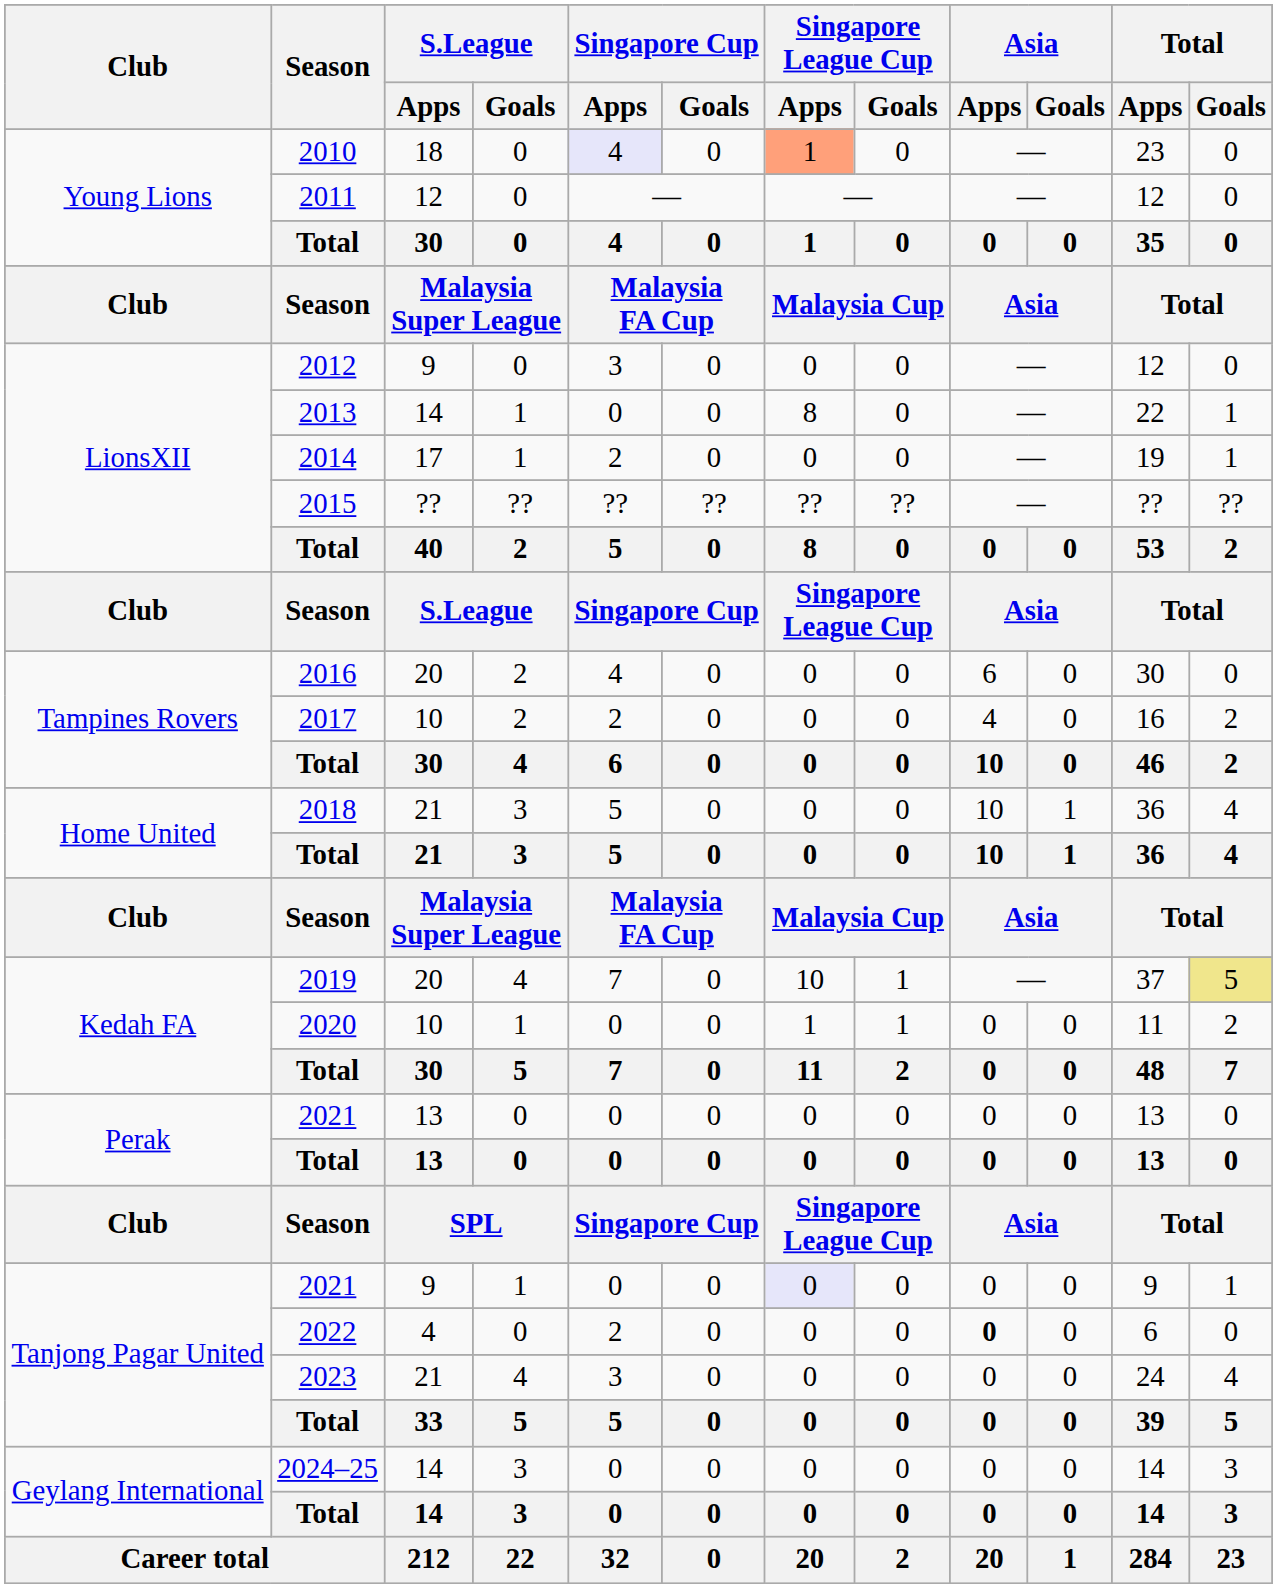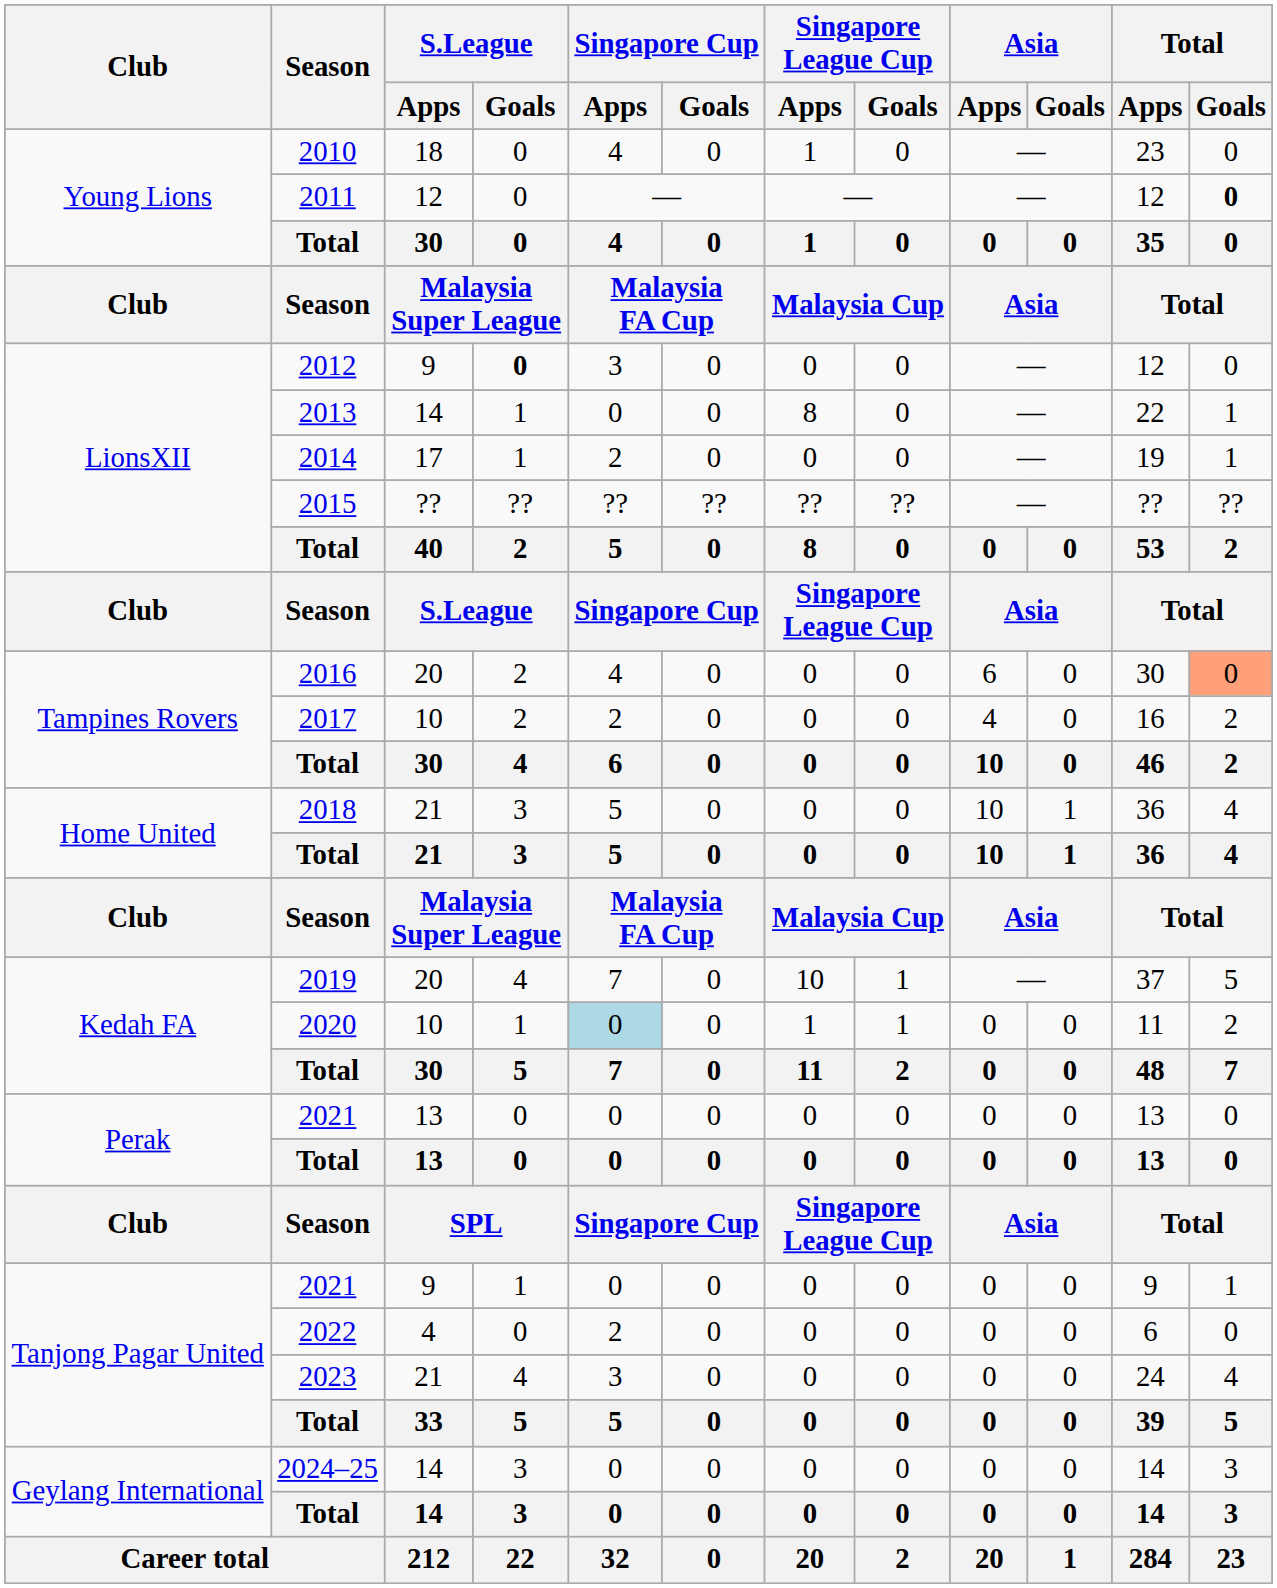(615, 151) lavender background -> (615, 151) no background
(810, 151) lightsalmon background -> (810, 151) no background
(1231, 196) normal -> (1231, 196) bold
(520, 366) normal -> (520, 366) bold
(1231, 672) no background -> (1231, 672) lightsalmon background
(1231, 979) khaki background -> (1231, 979) no background
(615, 1024) no background -> (615, 1024) lightblue background
(810, 1285) lavender background -> (810, 1285) no background
(989, 1331) bold -> (989, 1331) normal
